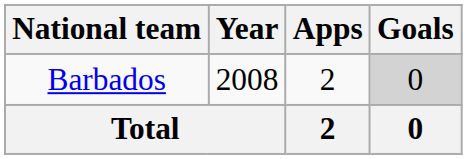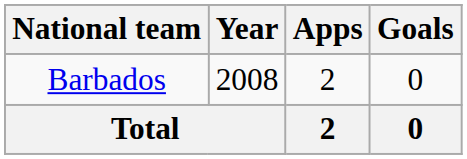(415, 79) lightgrey background -> (415, 79) no background
